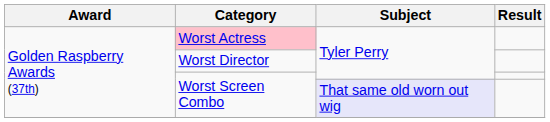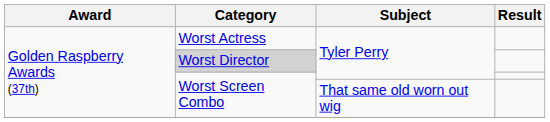(222, 38) pink background -> (222, 38) no background
(224, 60) no background -> (224, 60) lightgrey background
(394, 98) lavender background -> (394, 98) no background
